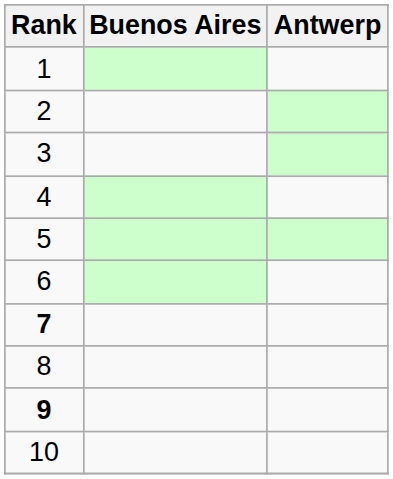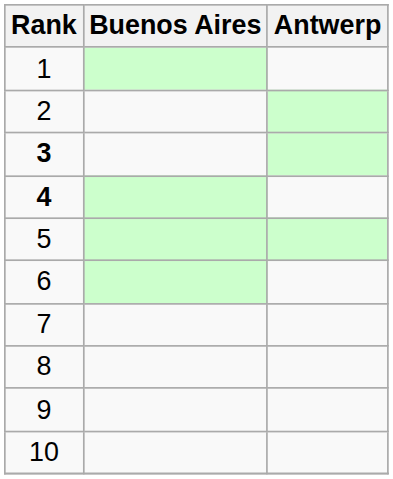(44, 153) normal -> (44, 153) bold
(44, 196) normal -> (44, 196) bold
(44, 324) bold -> (44, 324) normal
(44, 409) bold -> (44, 409) normal
